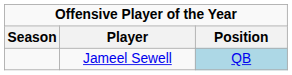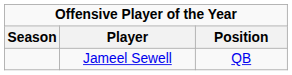(241, 59) lightblue background -> (241, 59) no background
